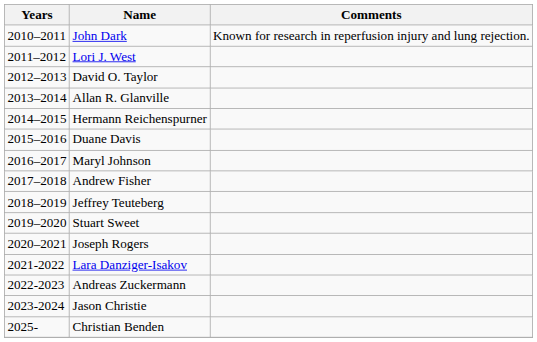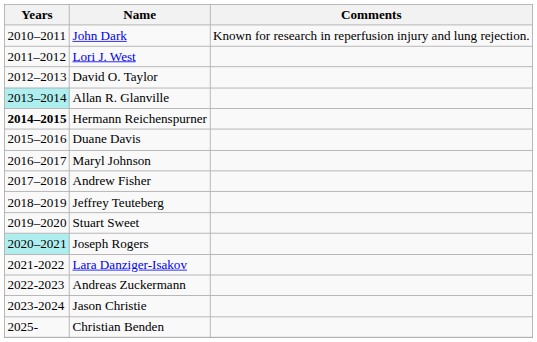(37, 98) no background -> (37, 98) paleturquoise background
(37, 118) normal -> (37, 118) bold
(37, 243) no background -> (37, 243) paleturquoise background
